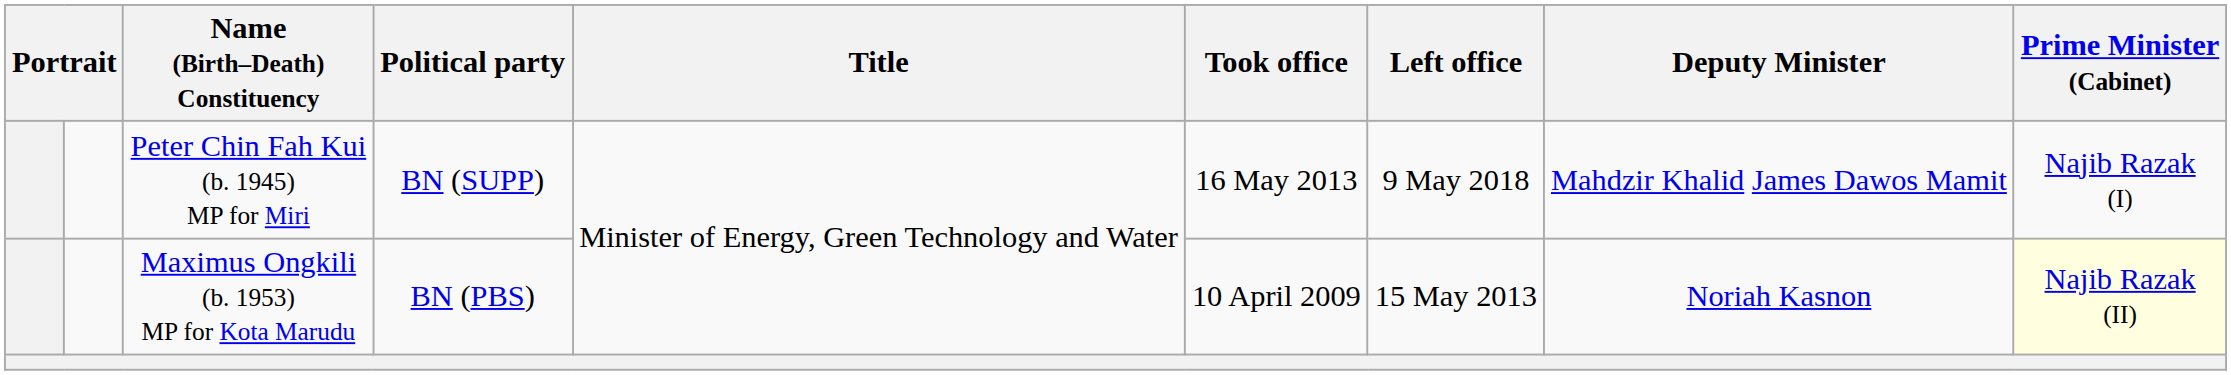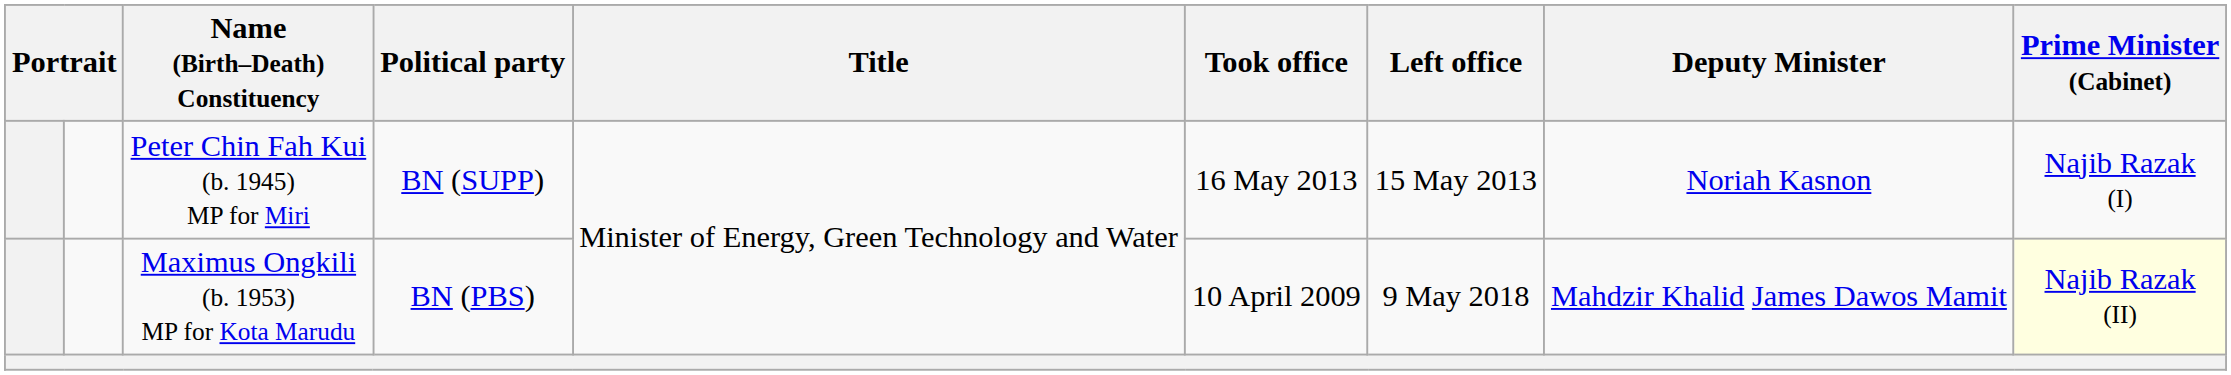(1456, 179) 9 May 2018 -> (1456, 179) 15 May 2013
(1779, 179) Mahdzir Khalid James Dawos Mamit -> (1779, 179) Noriah Kasnon
(1456, 296) 15 May 2013 -> (1456, 296) 9 May 2018
(1779, 296) Noriah Kasnon -> (1779, 296) Mahdzir Khalid James Dawos Mamit
